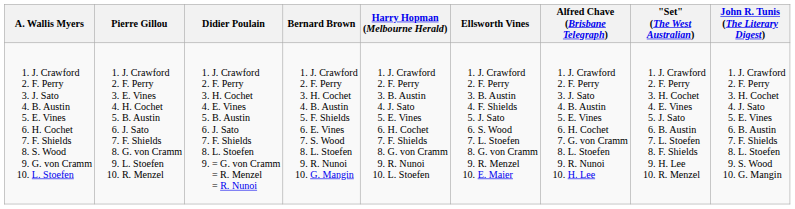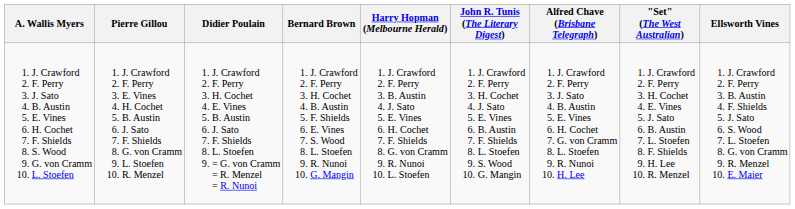columns swapped: (750, 23) <-> (495, 23)
